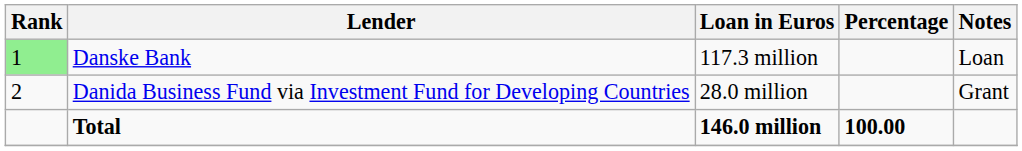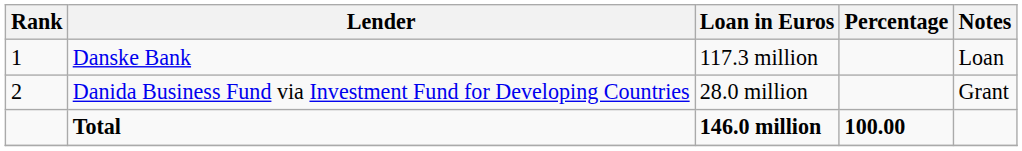(16, 57) lightgreen background -> (16, 57) no background
